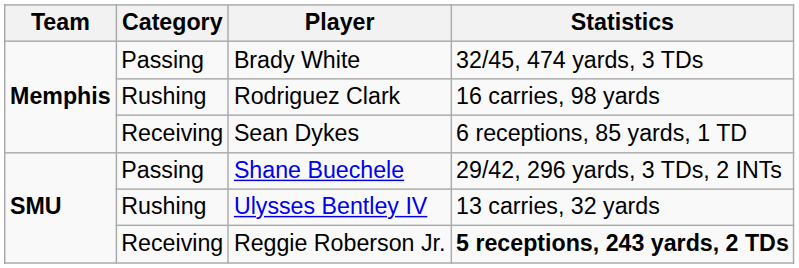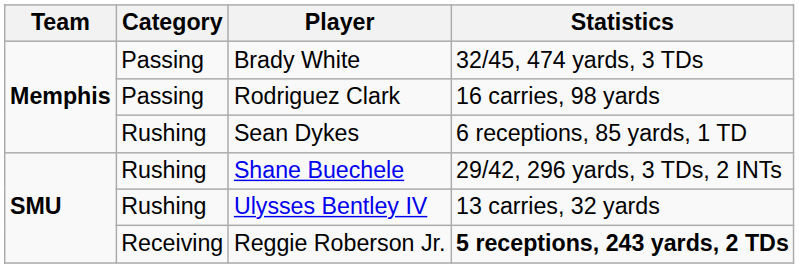(164, 96) Rushing -> (163, 96) Passing
(172, 133) Receiving -> (164, 133) Rushing
(163, 170) Passing -> (164, 170) Rushing
